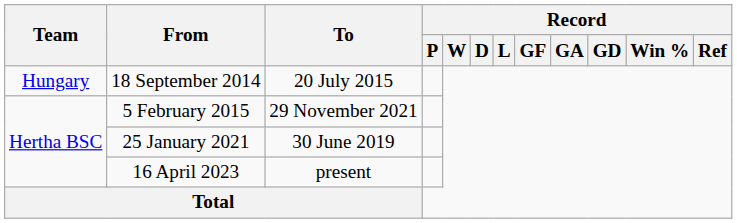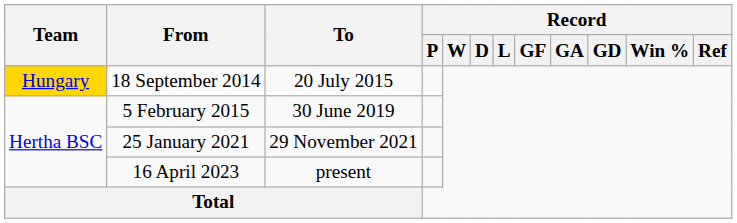(56, 80) no background -> (56, 80) gold background
(343, 111) 29 November 2021 -> (343, 111) 30 June 2019
(343, 141) 30 June 2019 -> (343, 141) 29 November 2021
